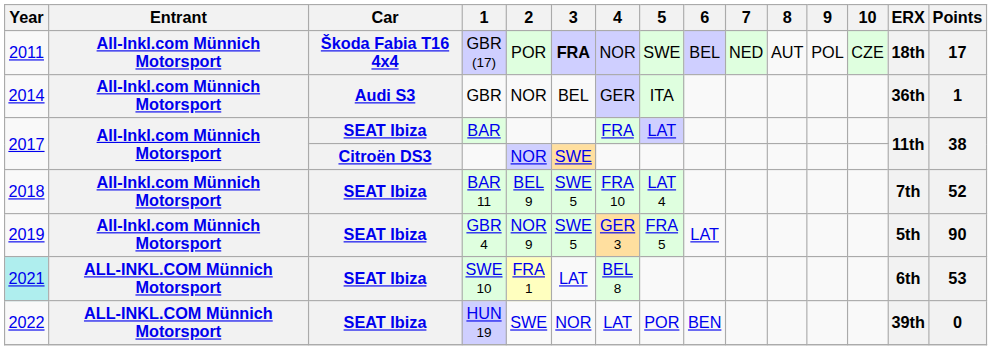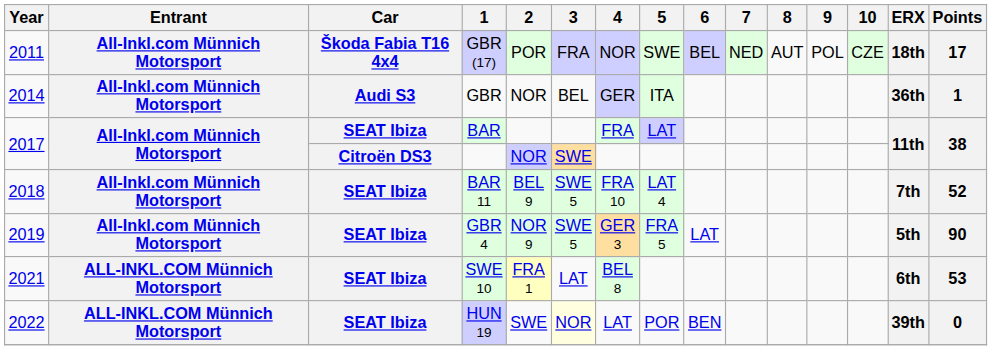(573, 53) bold -> (573, 53) normal
(26, 279) paleturquoise background -> (26, 279) no background
(573, 323) no background -> (573, 323) lightyellow background
